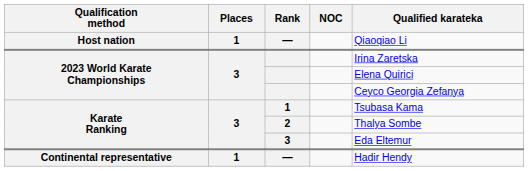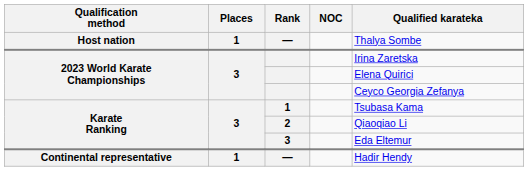(381, 40) Qiaoqiao Li -> (388, 40) Thalya Sombe
(388, 124) Thalya Sombe -> (381, 124) Qiaoqiao Li
